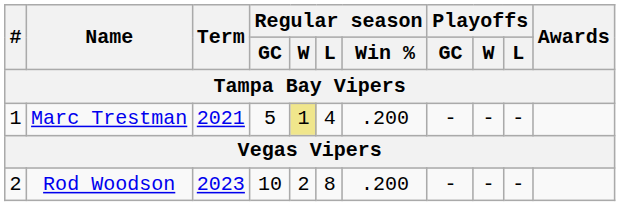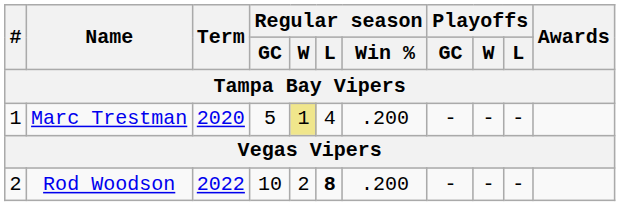(221, 119) 2021 -> (221, 119) 2020
(221, 184) 2023 -> (221, 184) 2022
(330, 184) normal -> (330, 184) bold
